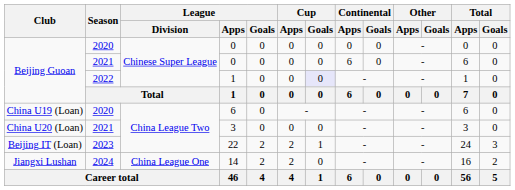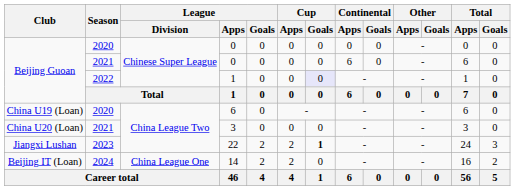(45, 144) Beijing IT (Loan) -> (45, 144) Jiangxi Lushan
(320, 144) normal -> (320, 144) bold
(45, 161) Jiangxi Lushan -> (45, 161) Beijing IT (Loan)
